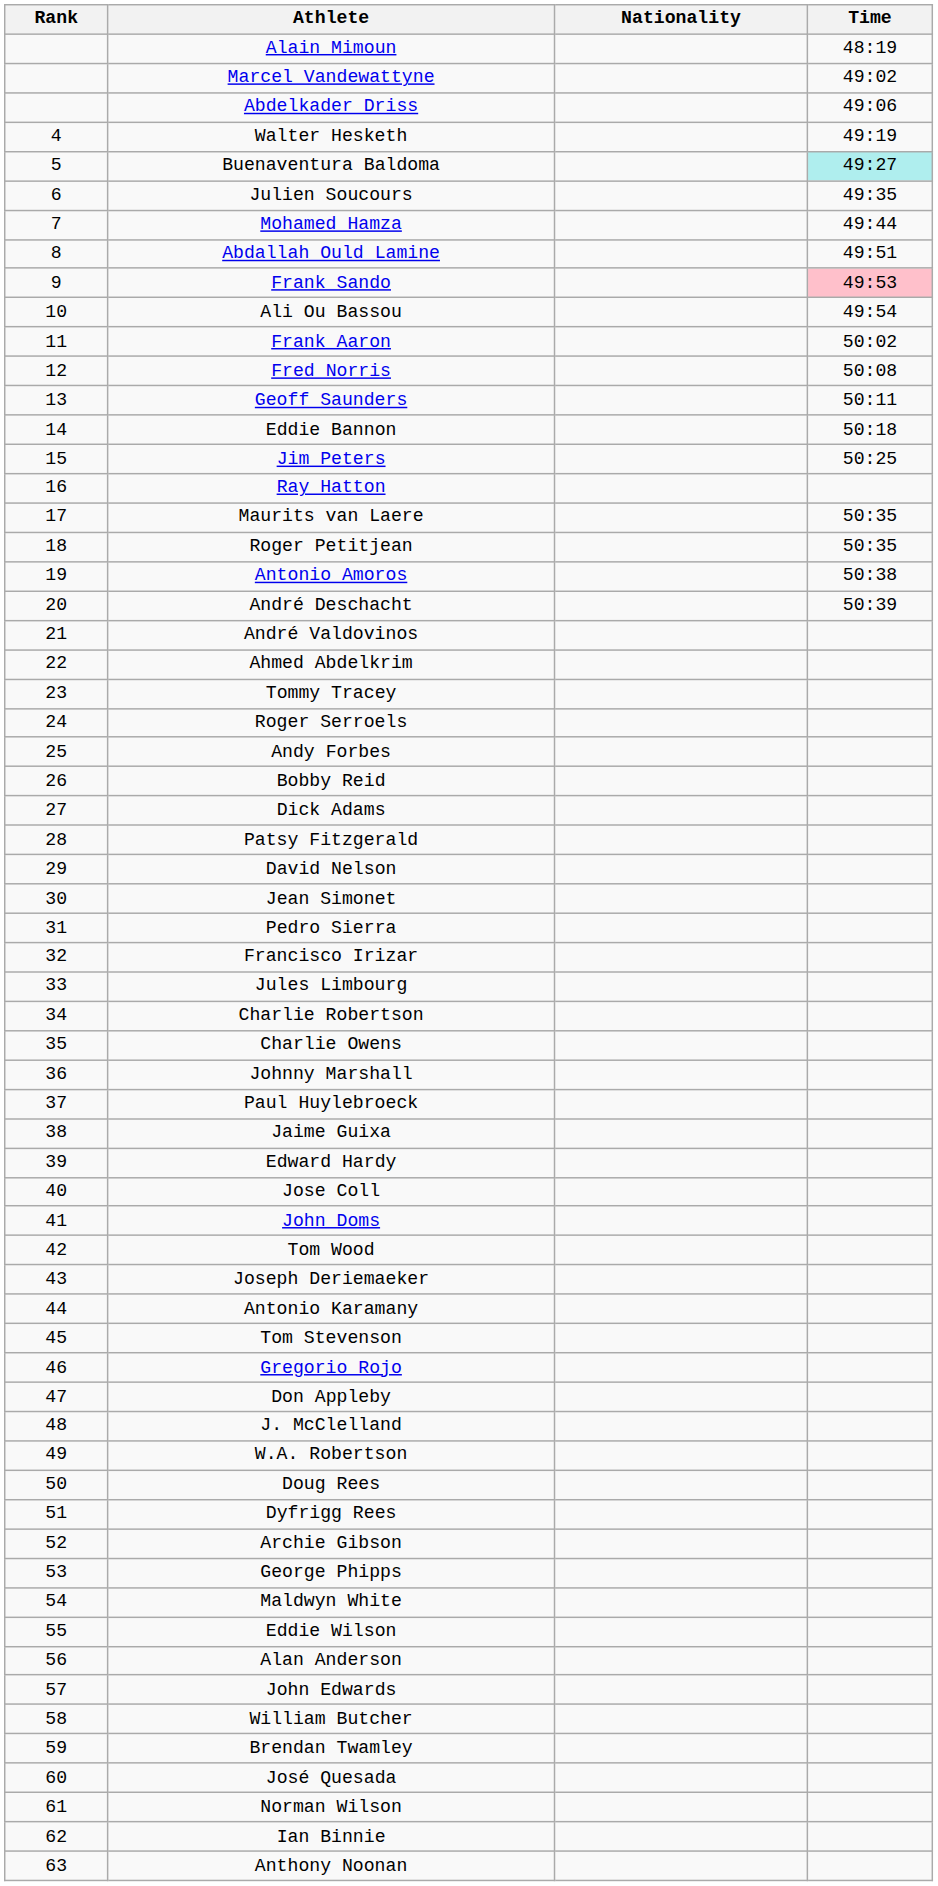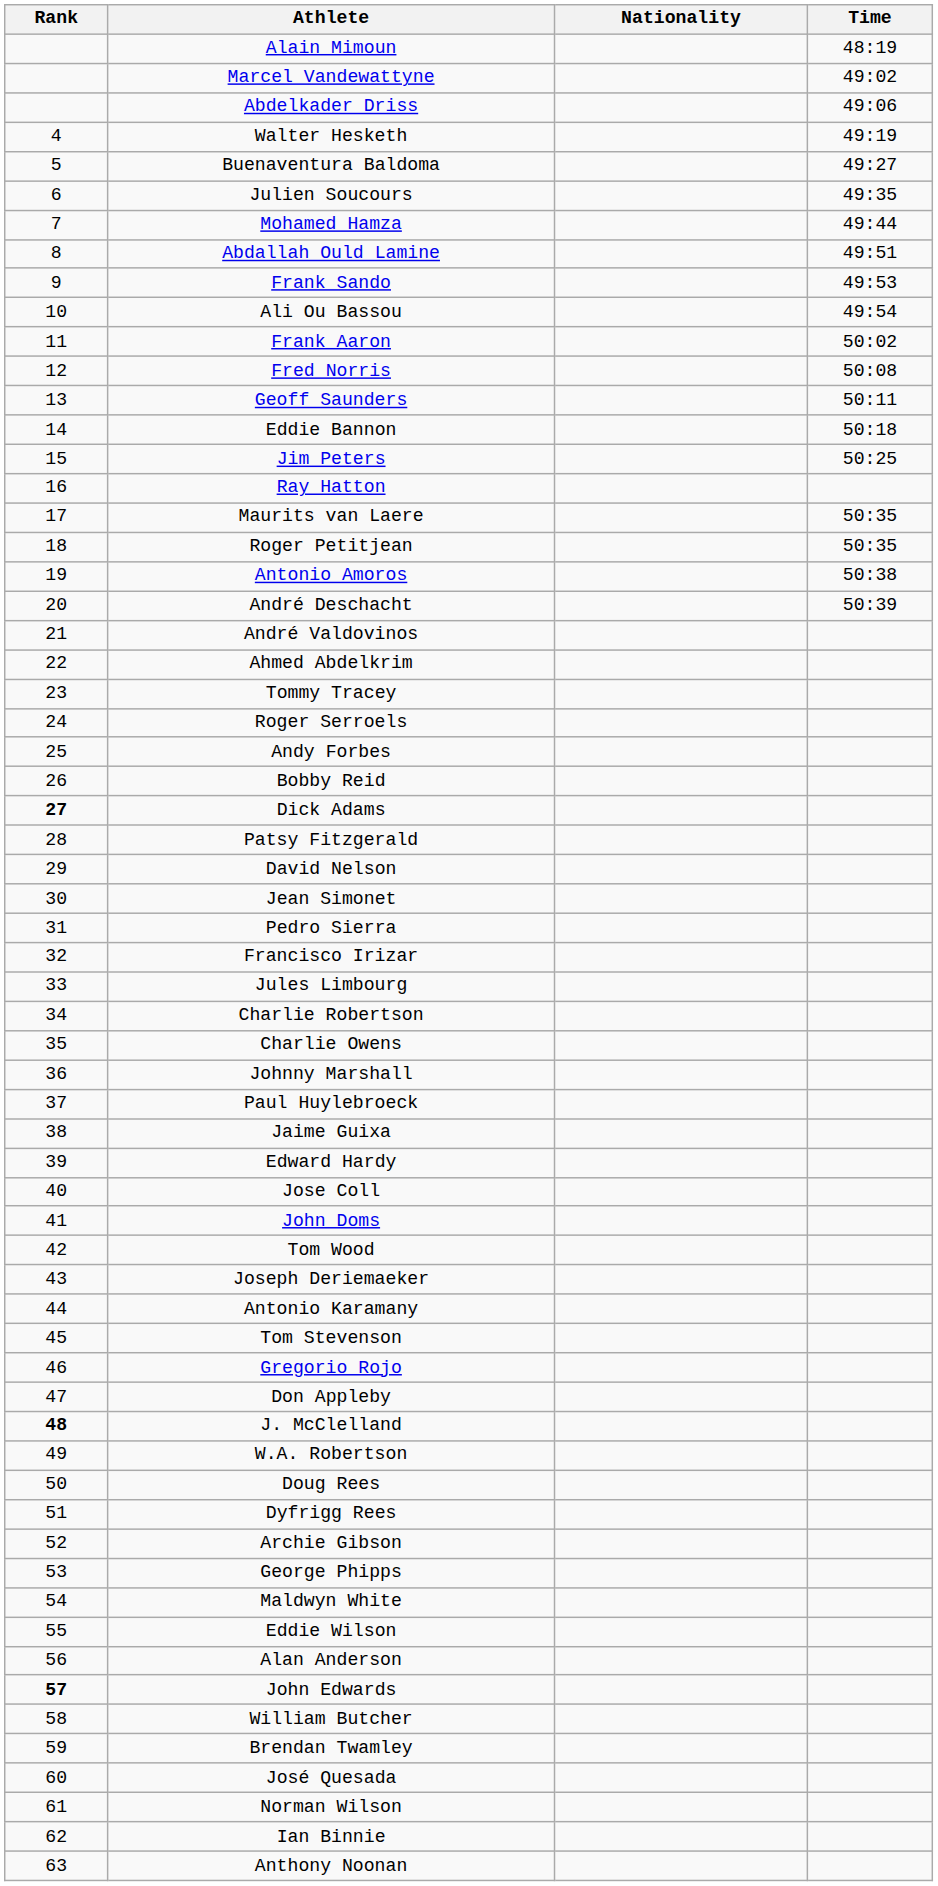(870, 166) paleturquoise background -> (870, 166) no background
(870, 284) pink background -> (870, 284) no background
(56, 811) normal -> (56, 811) bold
(56, 1427) normal -> (56, 1427) bold
(56, 1690) normal -> (56, 1690) bold
